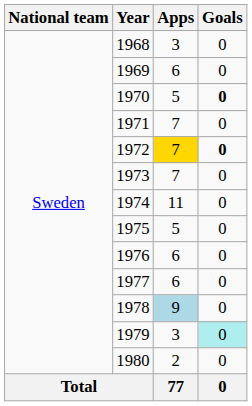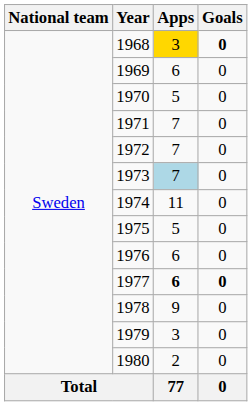(176, 44) no background -> (176, 44) gold background
(222, 44) normal -> (222, 44) bold
(222, 96) bold -> (222, 96) normal
(176, 149) gold background -> (176, 149) no background
(222, 149) bold -> (222, 149) normal
(176, 176) no background -> (176, 176) lightblue background
(176, 281) normal -> (176, 281) bold
(222, 281) normal -> (222, 281) bold
(176, 307) lightblue background -> (176, 307) no background
(222, 334) paleturquoise background -> (222, 334) no background
